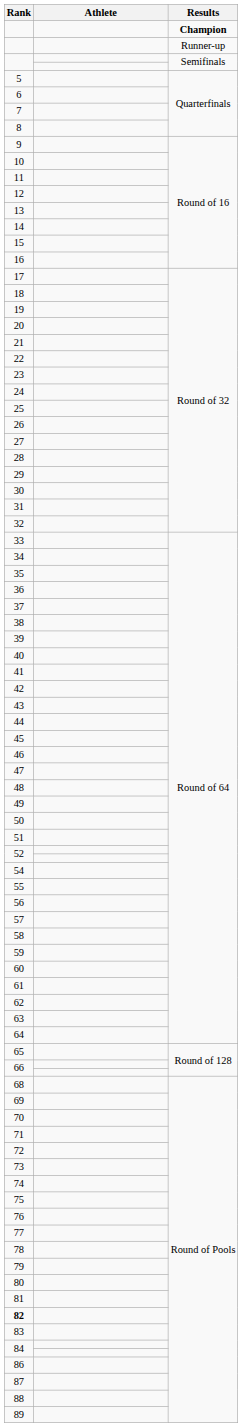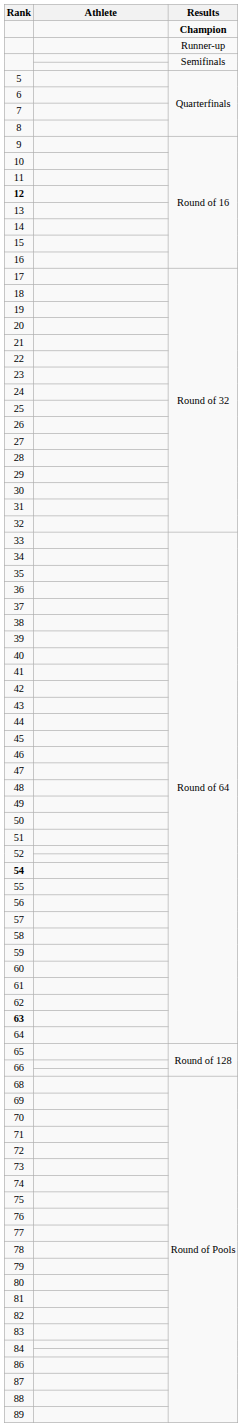(19, 194) normal -> (19, 194) bold
(19, 870) normal -> (19, 870) bold
(19, 1018) normal -> (19, 1018) bold
(19, 1315) bold -> (19, 1315) normal
